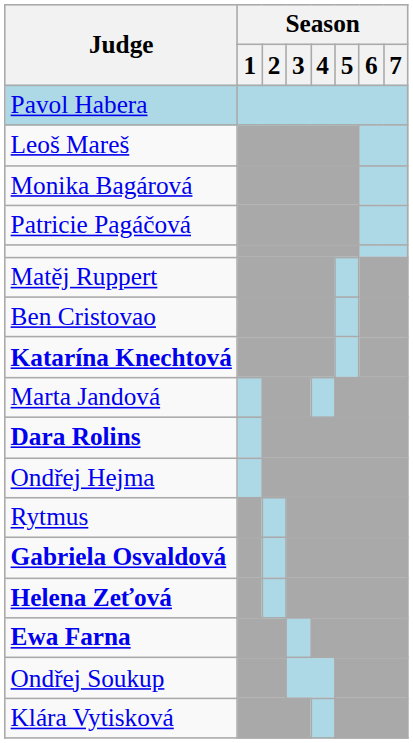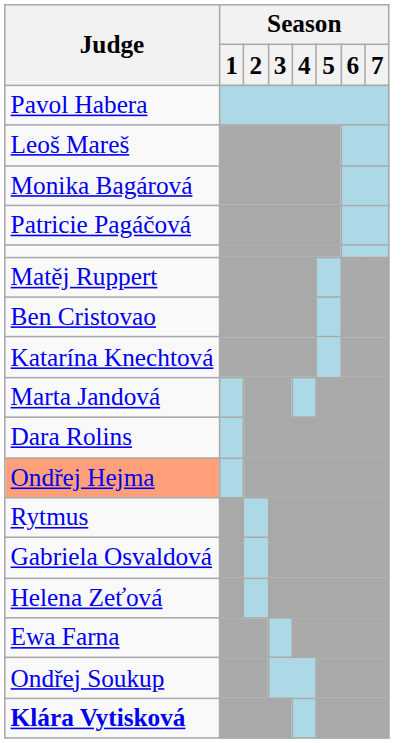(79, 104) lightblue background -> (79, 104) no background
(121, 356) bold -> (112, 356) normal
(76, 437) bold -> (71, 437) normal
(83, 477) no background -> (83, 477) lightsalmon background
(118, 557) bold -> (111, 557) normal
(91, 597) bold -> (87, 597) normal
(71, 637) bold -> (65, 637) normal
(92, 717) normal -> (98, 717) bold
